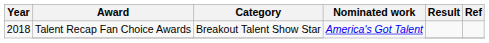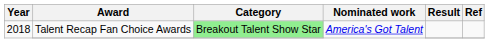(258, 29) no background -> (258, 29) lightgreen background
